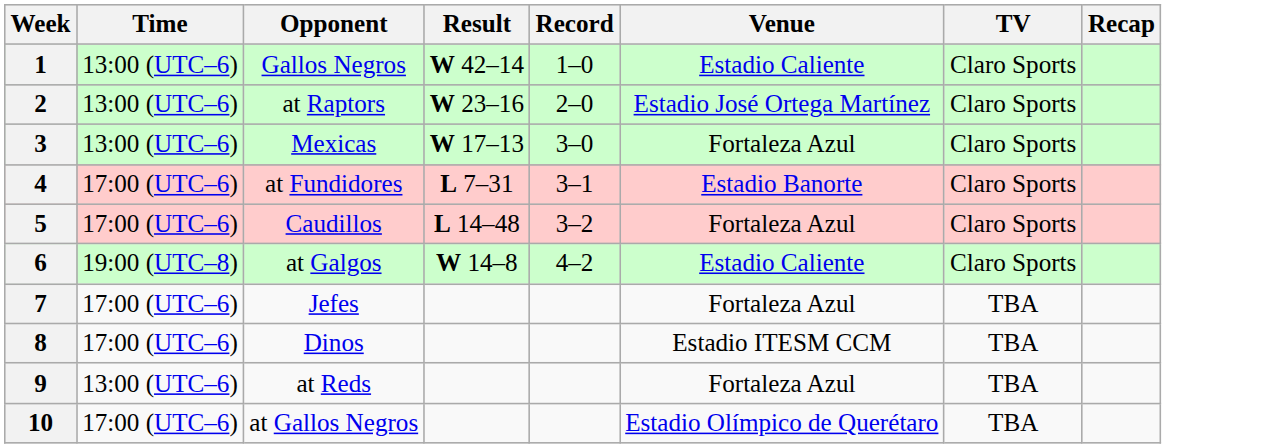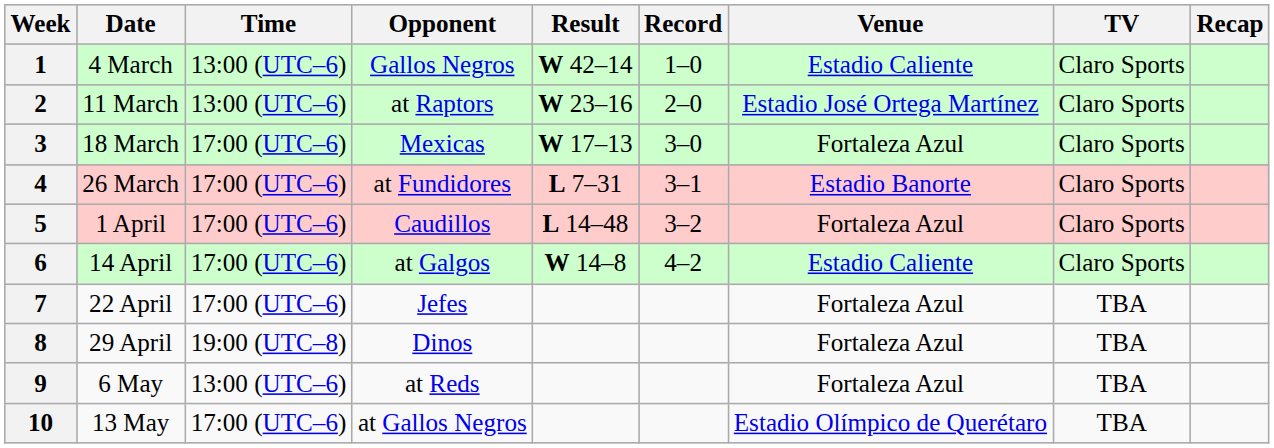+ column: (131, 24)
(160, 143) 13:00 (UTC–6) -> (269, 143) 17:00 (UTC–6)
(160, 263) 19:00 (UTC–8) -> (269, 263) 17:00 (UTC–6)
(160, 343) 17:00 (UTC–6) -> (269, 343) 19:00 (UTC–8)
(782, 343) Estadio ITESM CCM -> (890, 343) Fortaleza Azul
